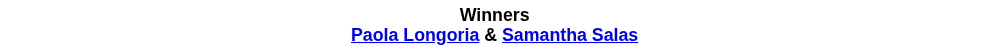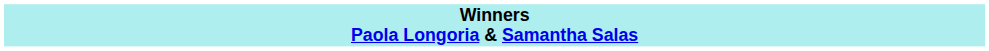(495, 25) no background -> (495, 25) paleturquoise background
